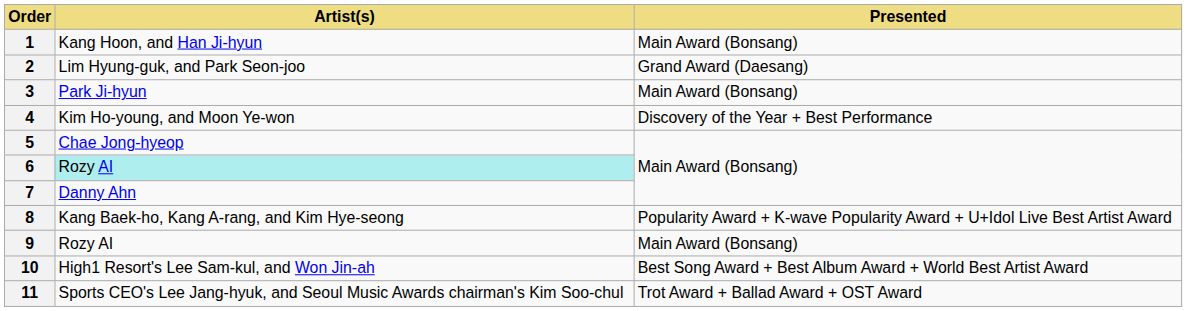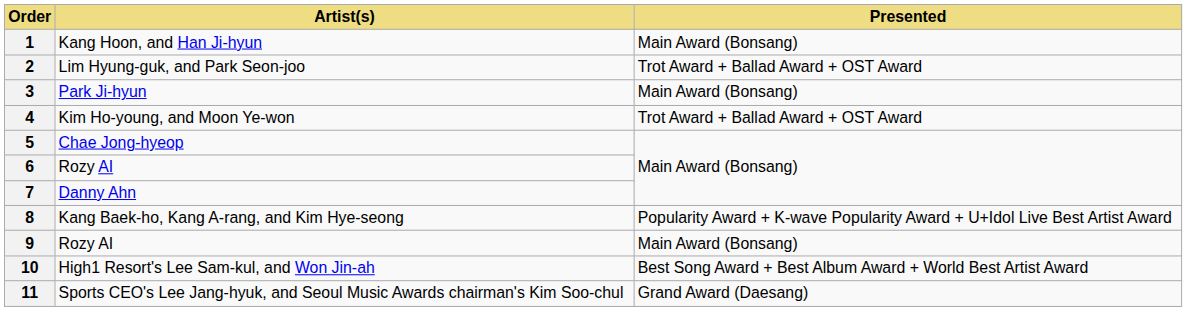(723, 67) Grand Award (Daesang) -> (780, 67) Trot Award + Ballad Award + OST Award
(785, 117) Discovery of the Year + Best Performance -> (780, 117) Trot Award + Ballad Award + OST Award
(86, 167) paleturquoise background -> (86, 167) no background
(780, 293) Trot Award + Ballad Award + OST Award -> (723, 293) Grand Award (Daesang)
